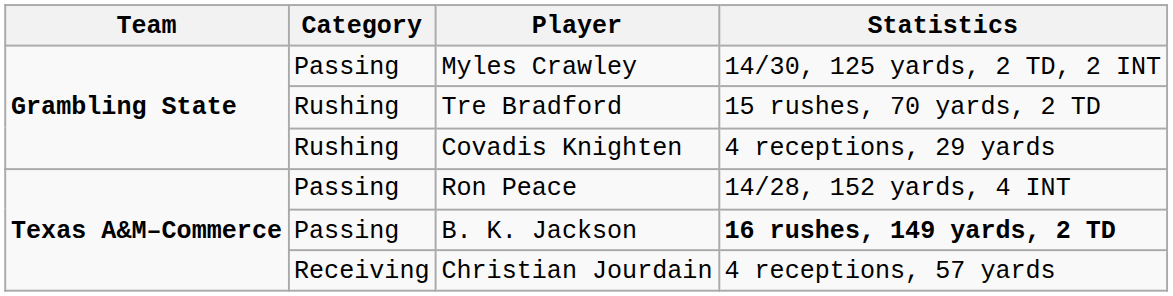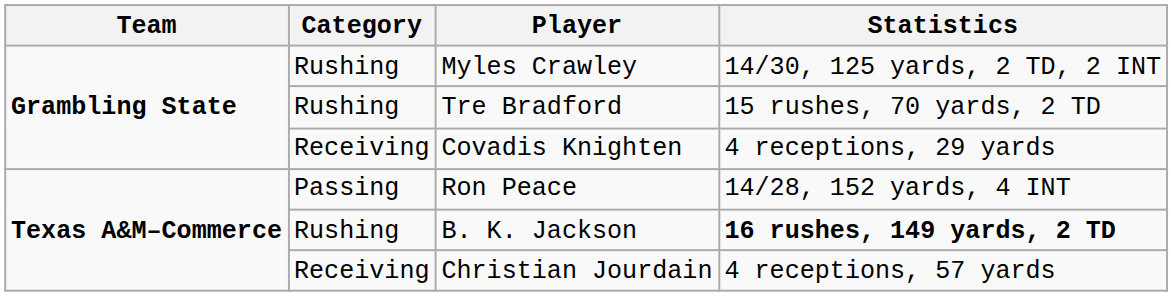(347, 66) Passing -> (347, 66) Rushing
(347, 148) Rushing -> (362, 148) Receiving
(347, 230) Passing -> (347, 230) Rushing
